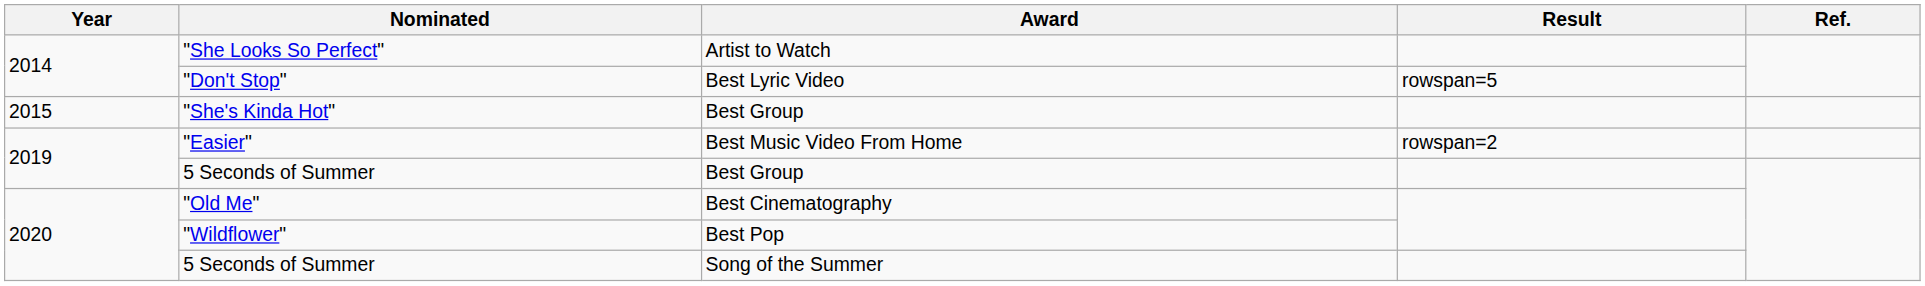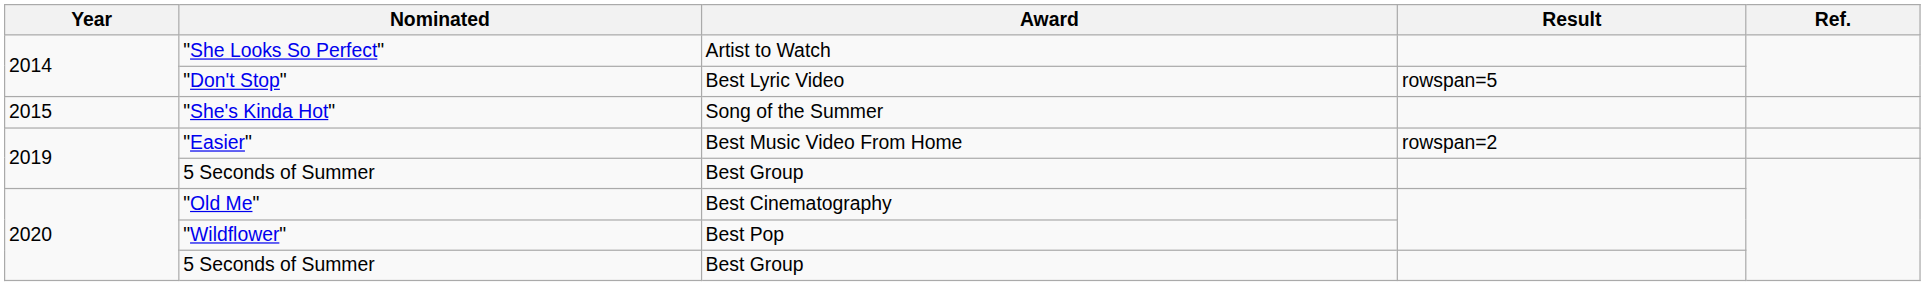(755, 111) Best Group -> (794, 111) Song of the Summer
(794, 265) Song of the Summer -> (755, 265) Best Group
